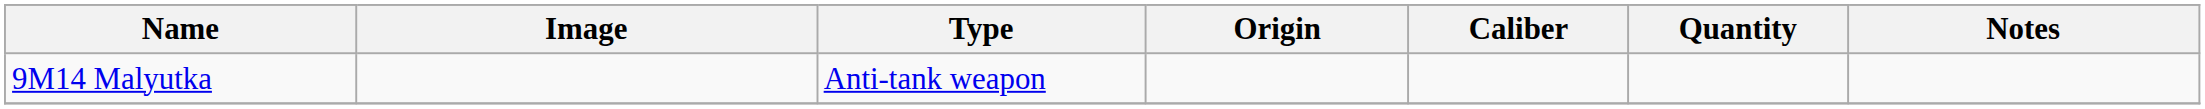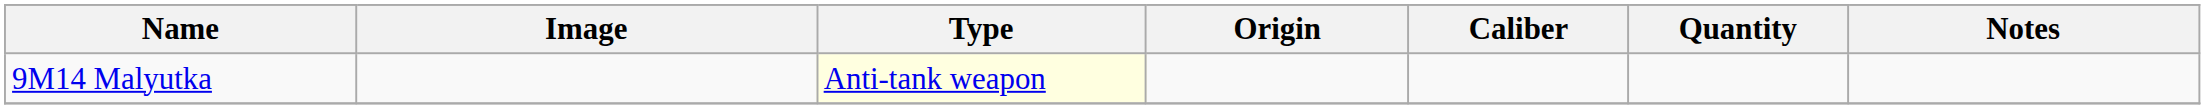(935, 77) no background -> (935, 77) lightyellow background
